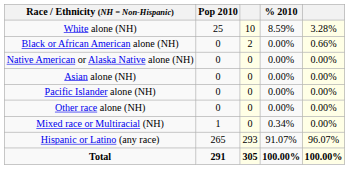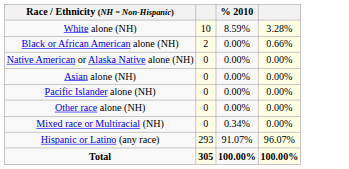- column: (218, 12)
